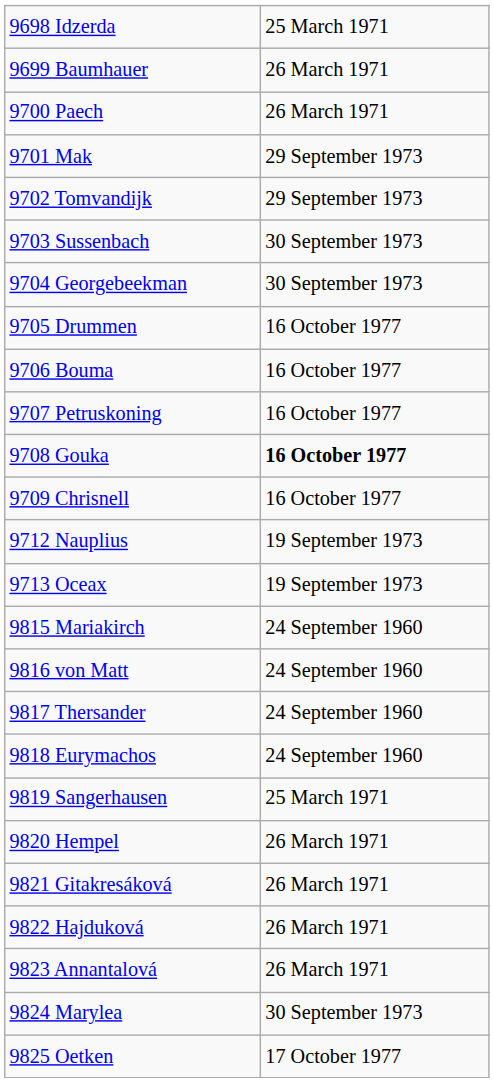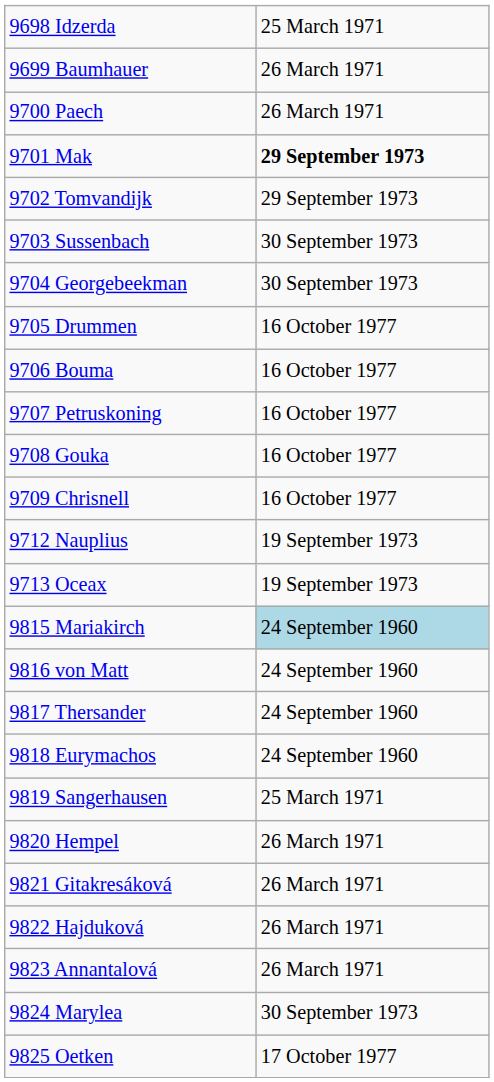(344, 155) normal -> (343, 155) bold
(336, 455) bold -> (329, 455) normal
(344, 626) no background -> (339, 626) lightblue background
